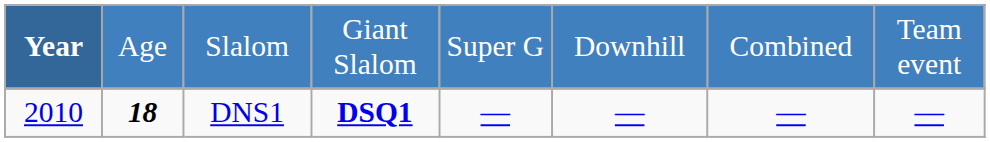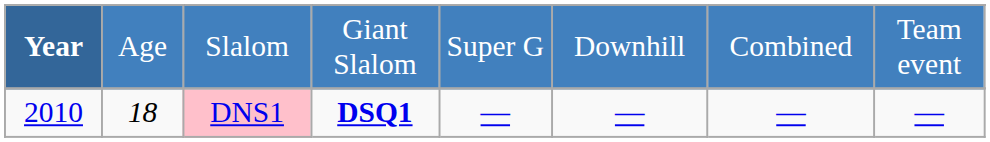(143, 112) bold -> (143, 112) normal
(247, 112) no background -> (247, 112) pink background
